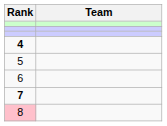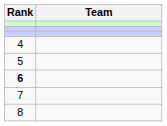(20, 44) bold -> (20, 44) normal
(20, 78) normal -> (20, 78) bold
(20, 95) bold -> (20, 95) normal
(20, 112) pink background -> (20, 112) no background
